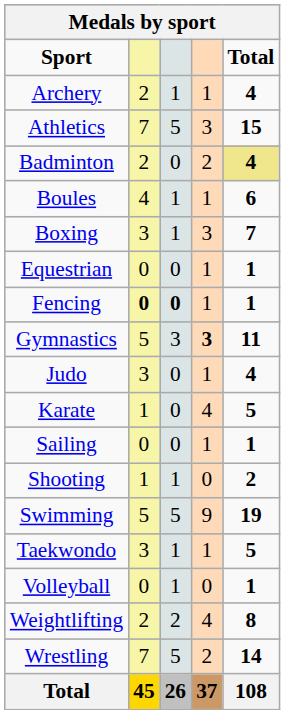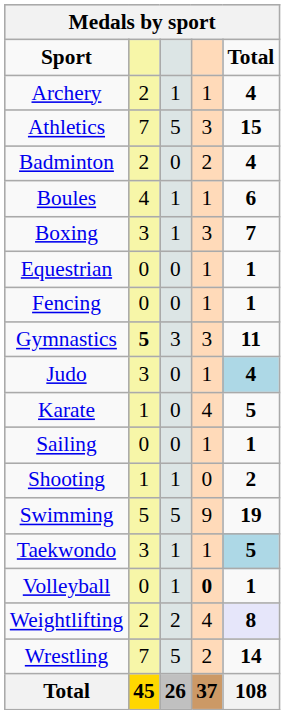(251, 162) khaki background -> (251, 162) no background
(144, 303) bold -> (144, 303) normal
(175, 303) bold -> (175, 303) normal
(144, 338) normal -> (144, 338) bold
(207, 338) bold -> (207, 338) normal
(251, 373) no background -> (251, 373) lightblue background
(251, 550) no background -> (251, 550) lightblue background
(207, 585) normal -> (207, 585) bold
(251, 620) no background -> (251, 620) lavender background
